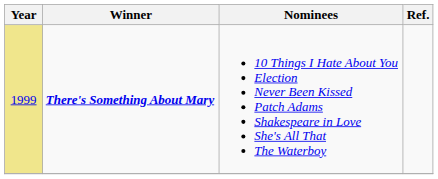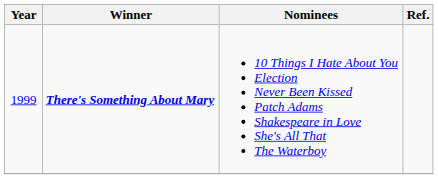(24, 99) khaki background -> (24, 99) no background
